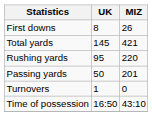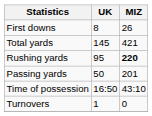(130, 58) normal -> (130, 58) bold
rows swapped: (28, 88) <-> (48, 104)
